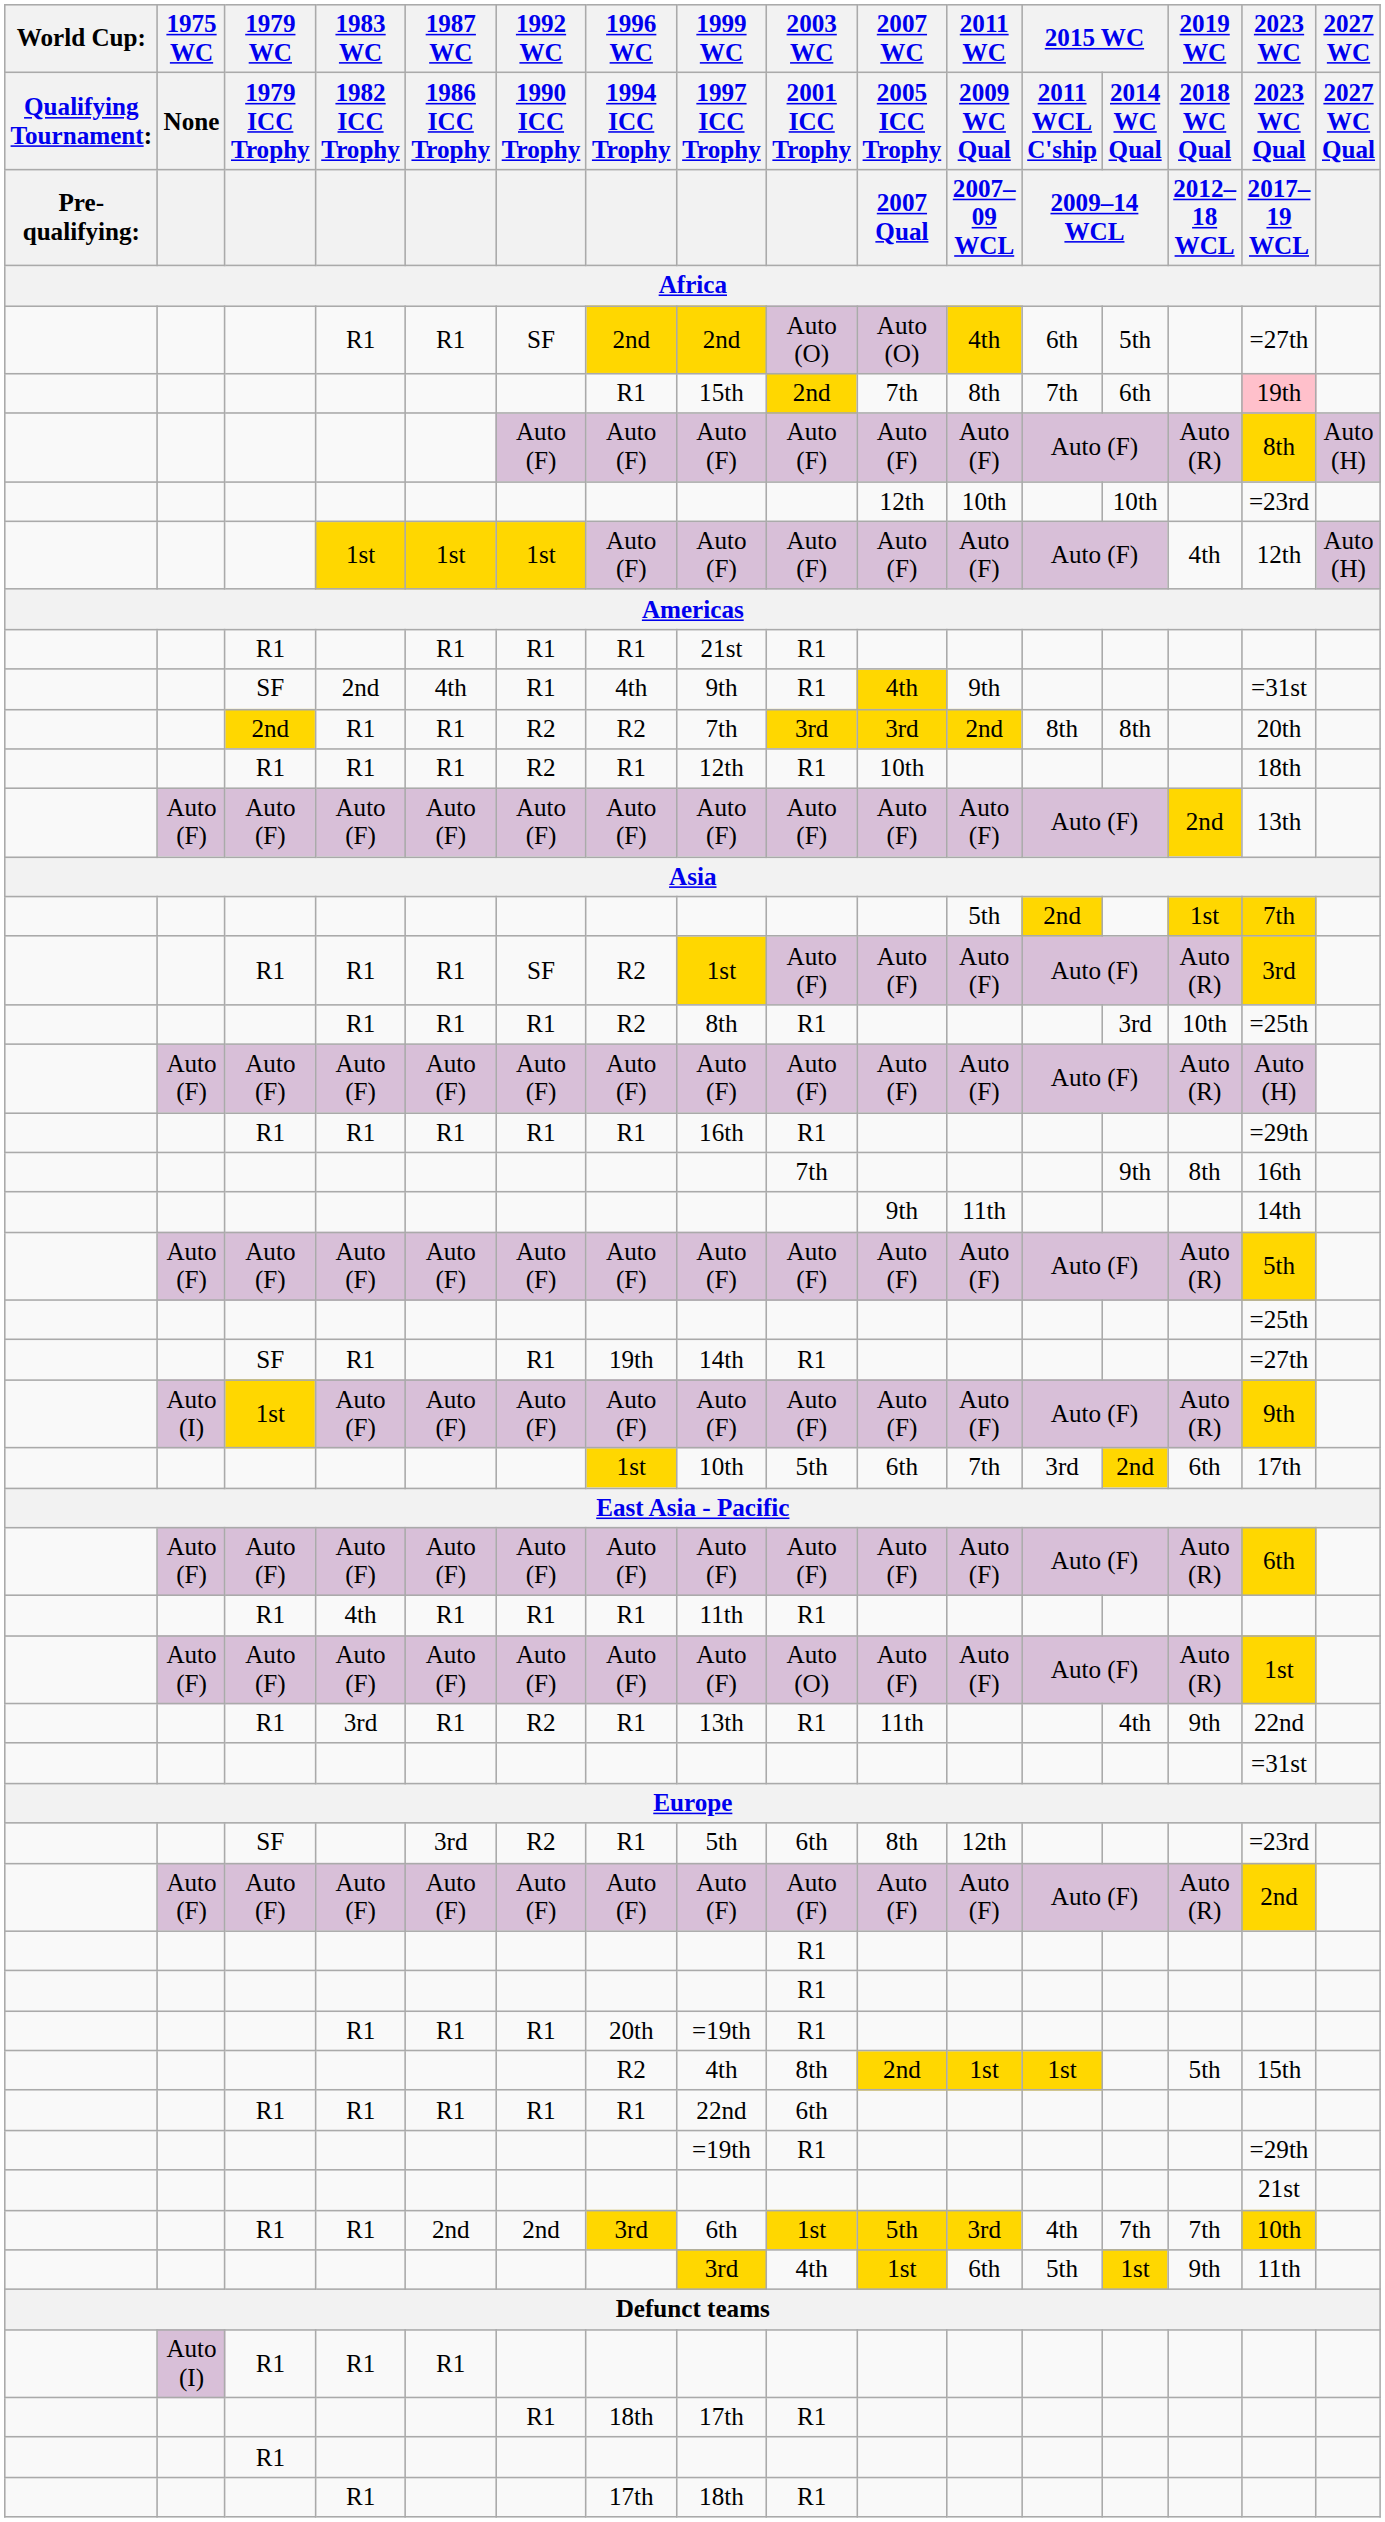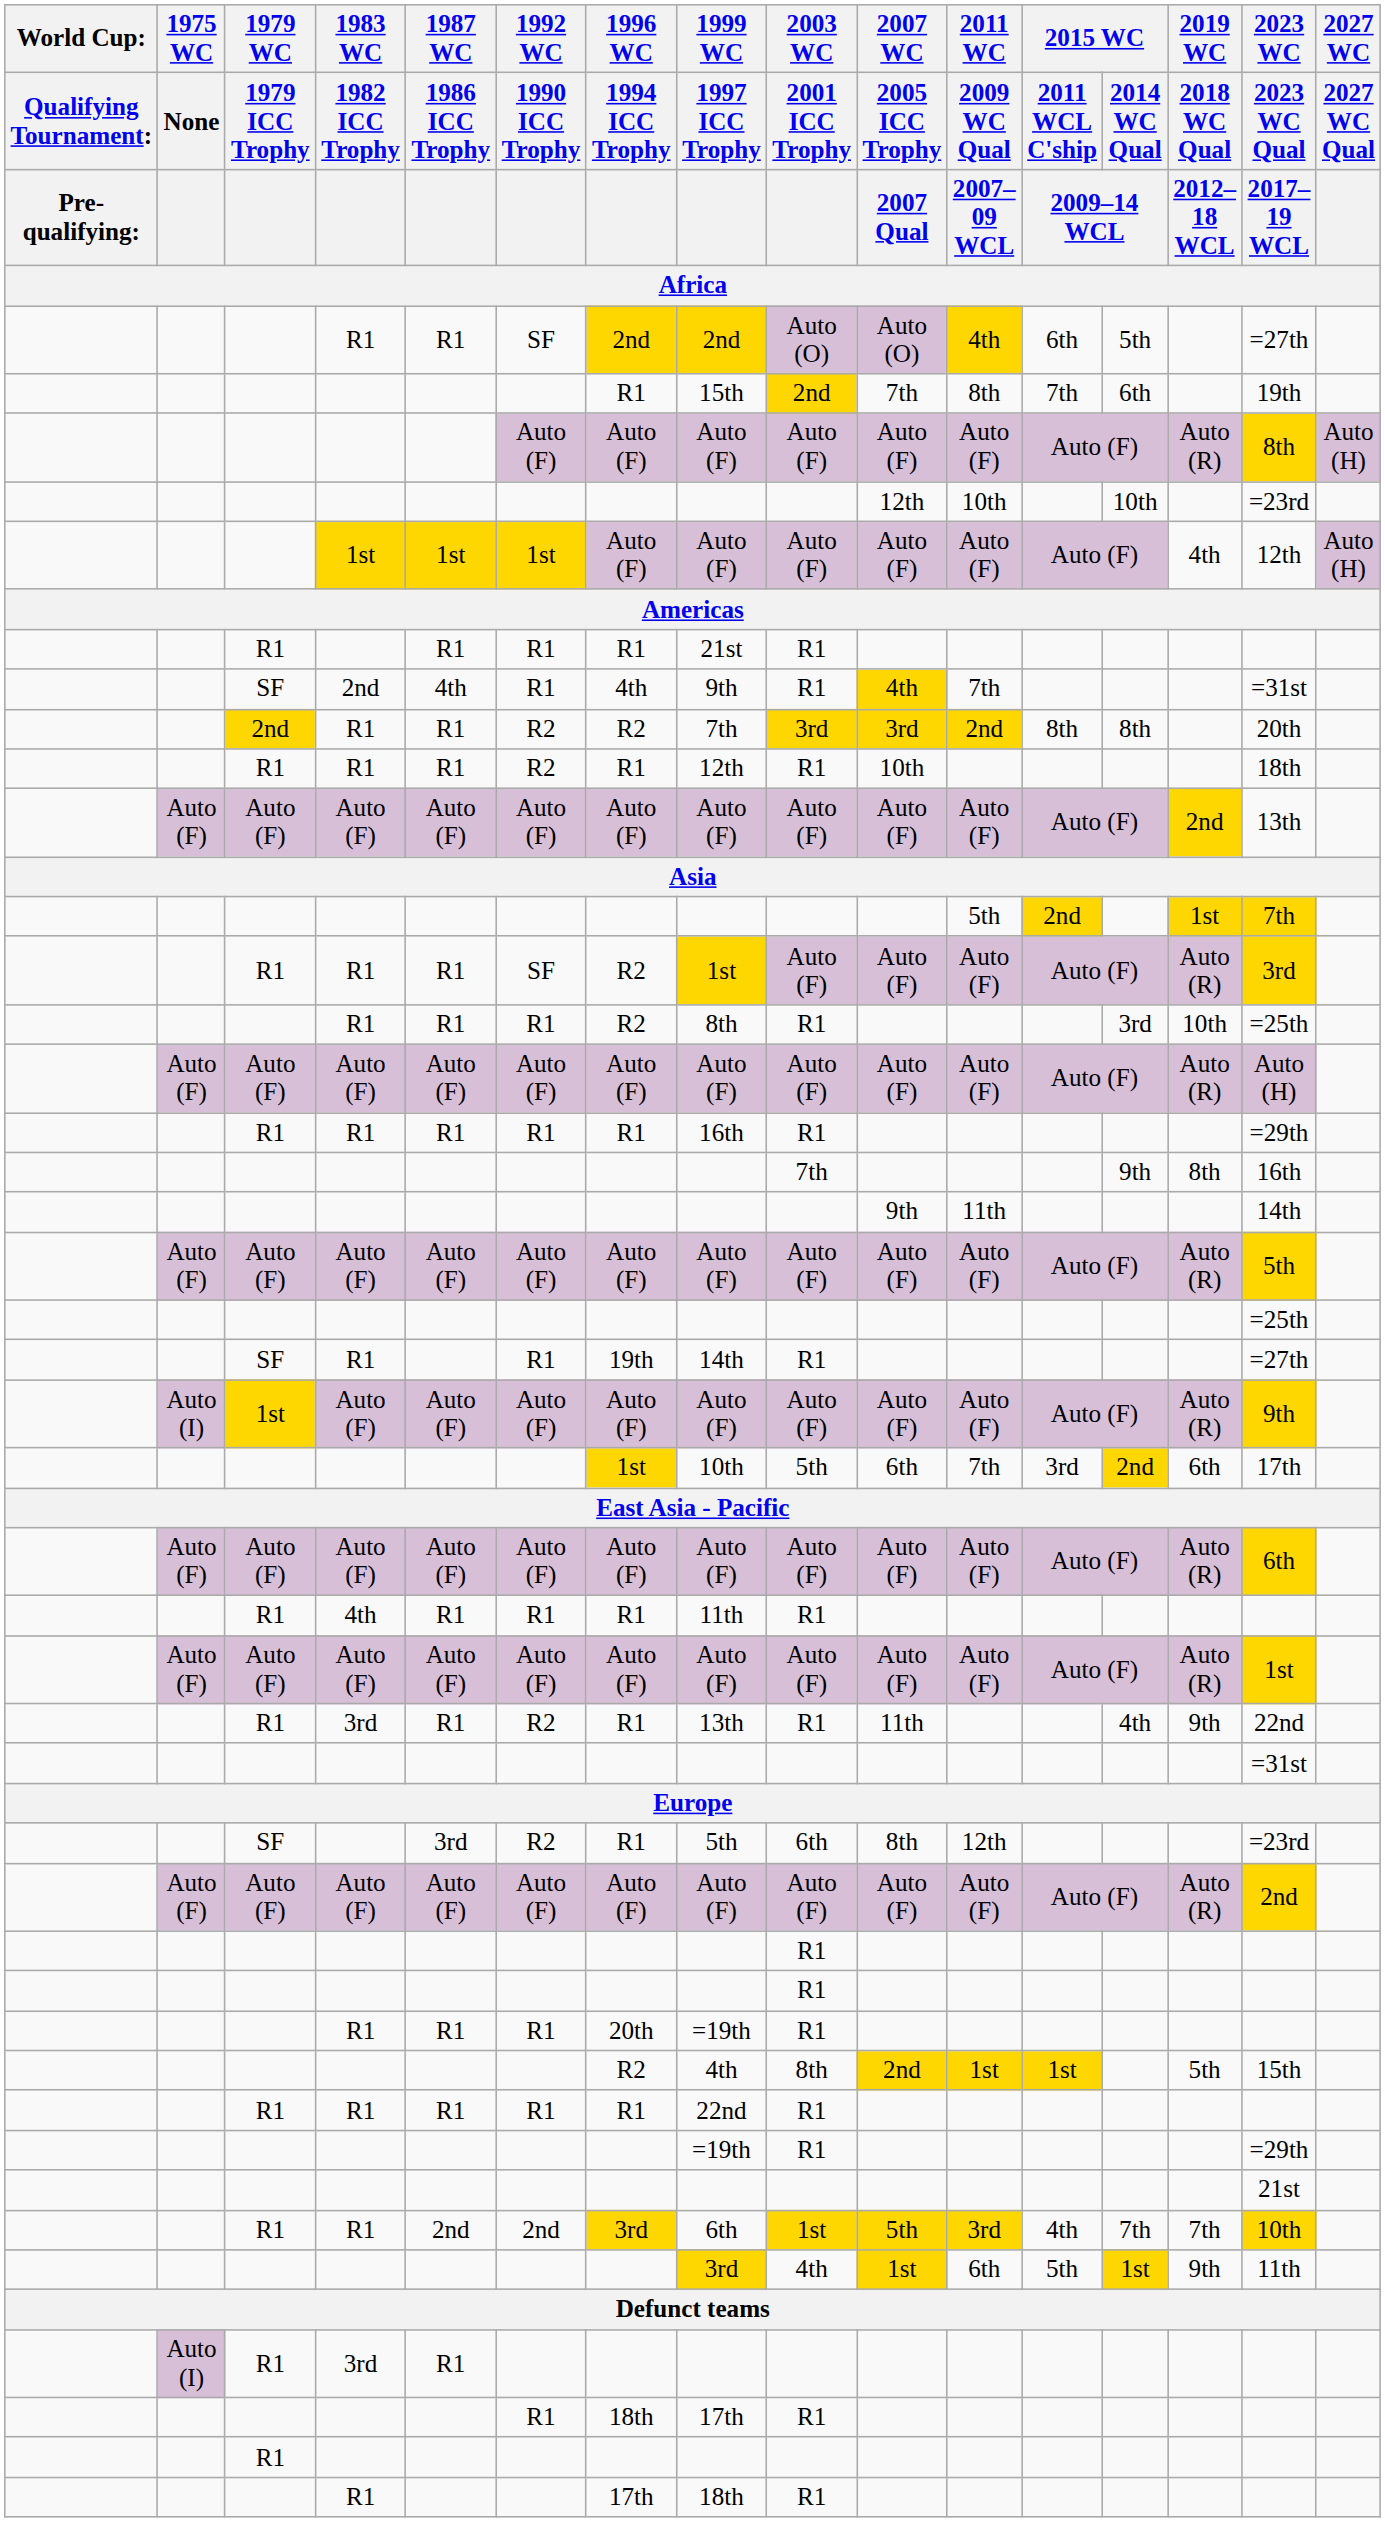(1279, 393) pink background -> (1279, 393) no background
(984, 688) 9th -> (984, 688) 7th
(812, 1669) Auto (O) -> (812, 1669) Auto (F)
(812, 2109) 6th -> (812, 2109) R1
(361, 2363) R1 -> (361, 2363) 3rd
